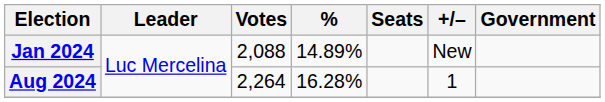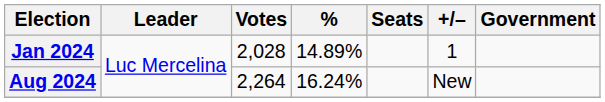(261, 50) 2,088 -> (261, 50) 2,028
(452, 50) New -> (452, 50) 1
(329, 81) 16.28% -> (329, 81) 16.24%
(452, 81) 1 -> (452, 81) New
